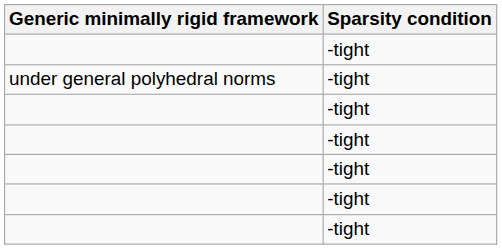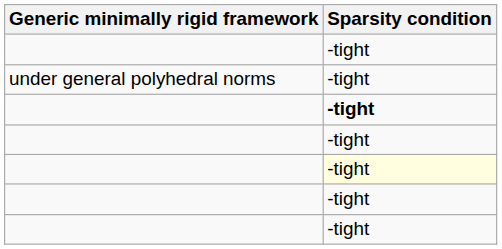(348, 109) normal -> (351, 109) bold
(348, 169) no background -> (348, 169) lightyellow background
